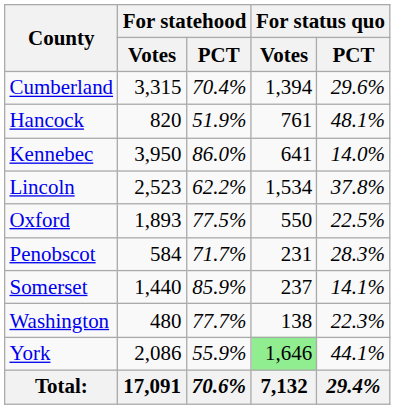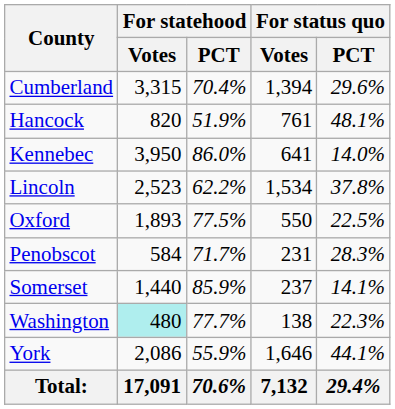(166, 320) no background -> (166, 320) paleturquoise background
(289, 353) lightgreen background -> (289, 353) no background
